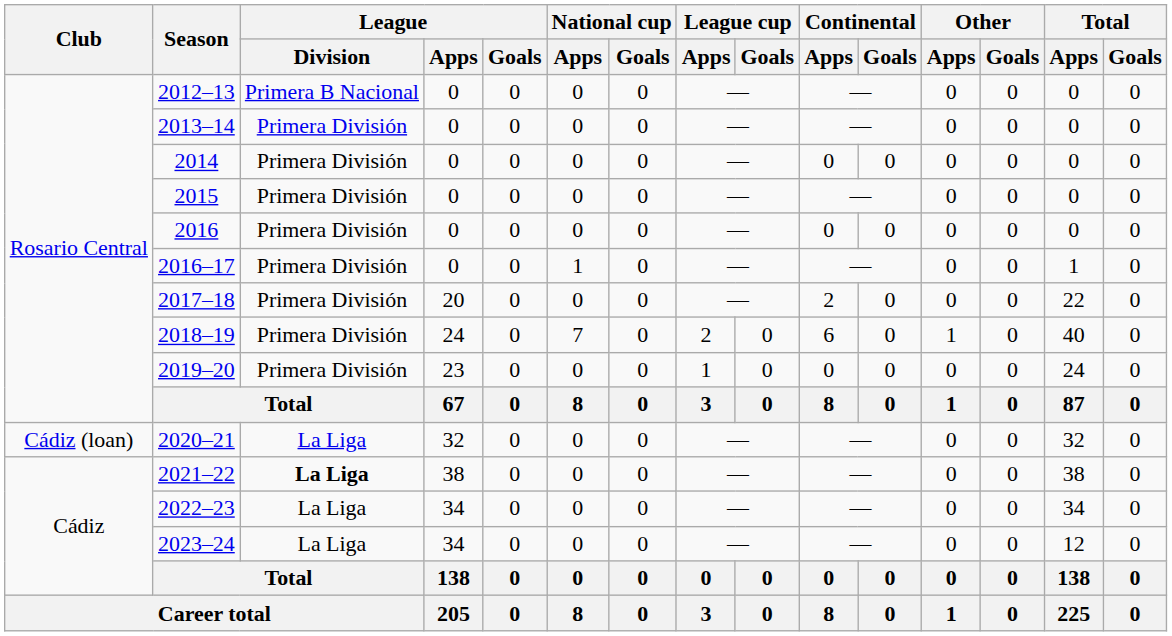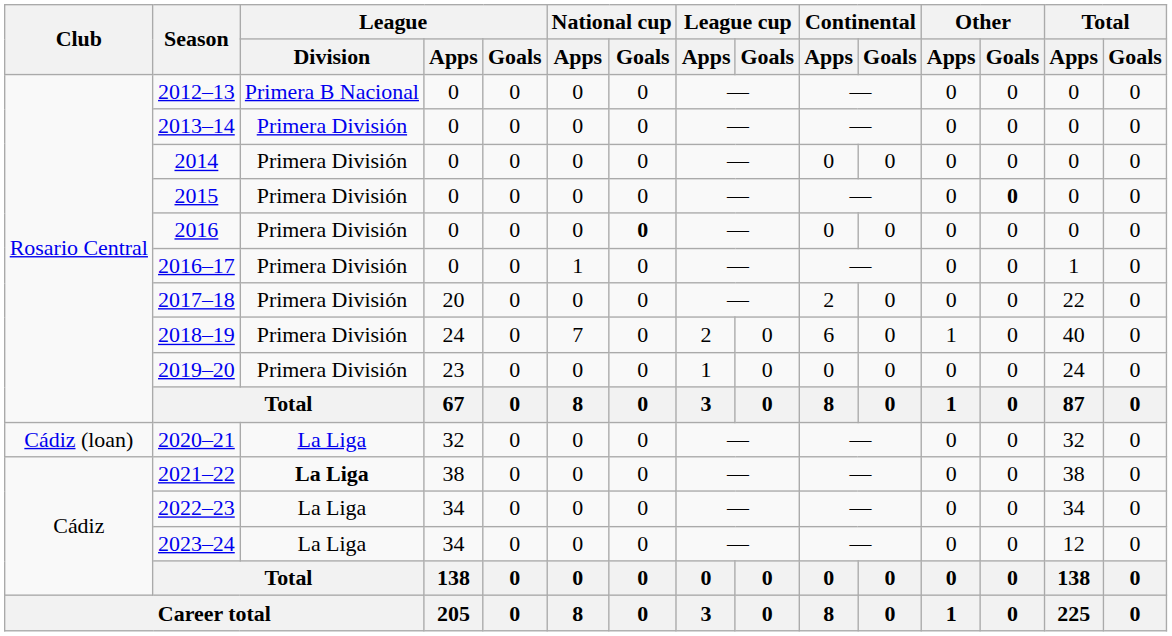(1012, 195) normal -> (1012, 195) bold
(643, 230) normal -> (643, 230) bold
